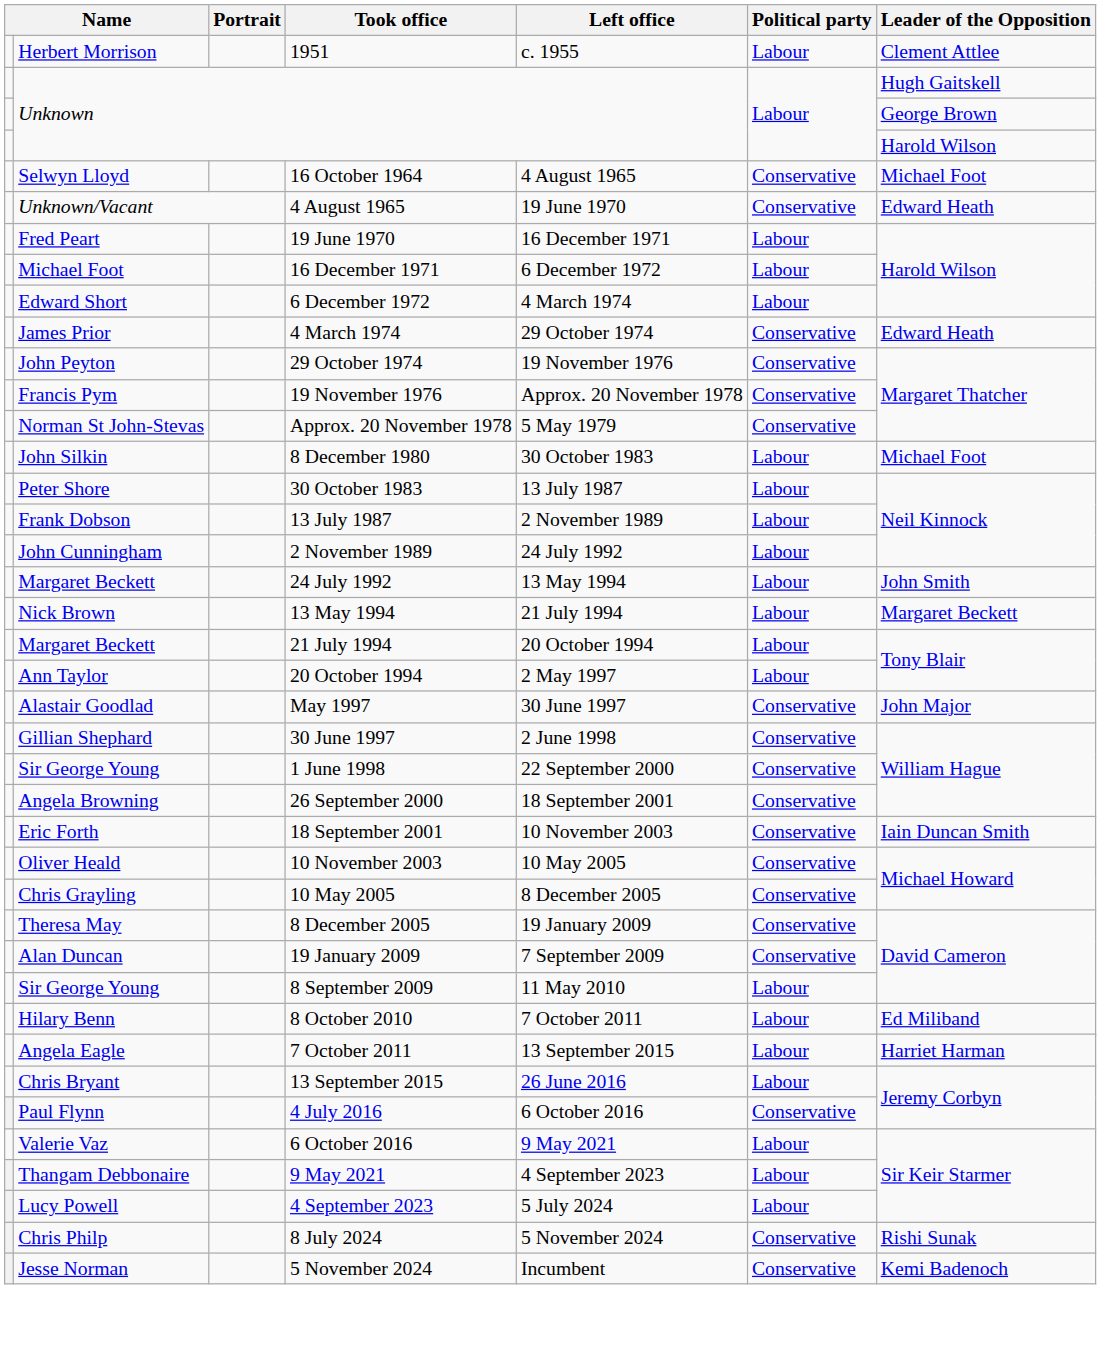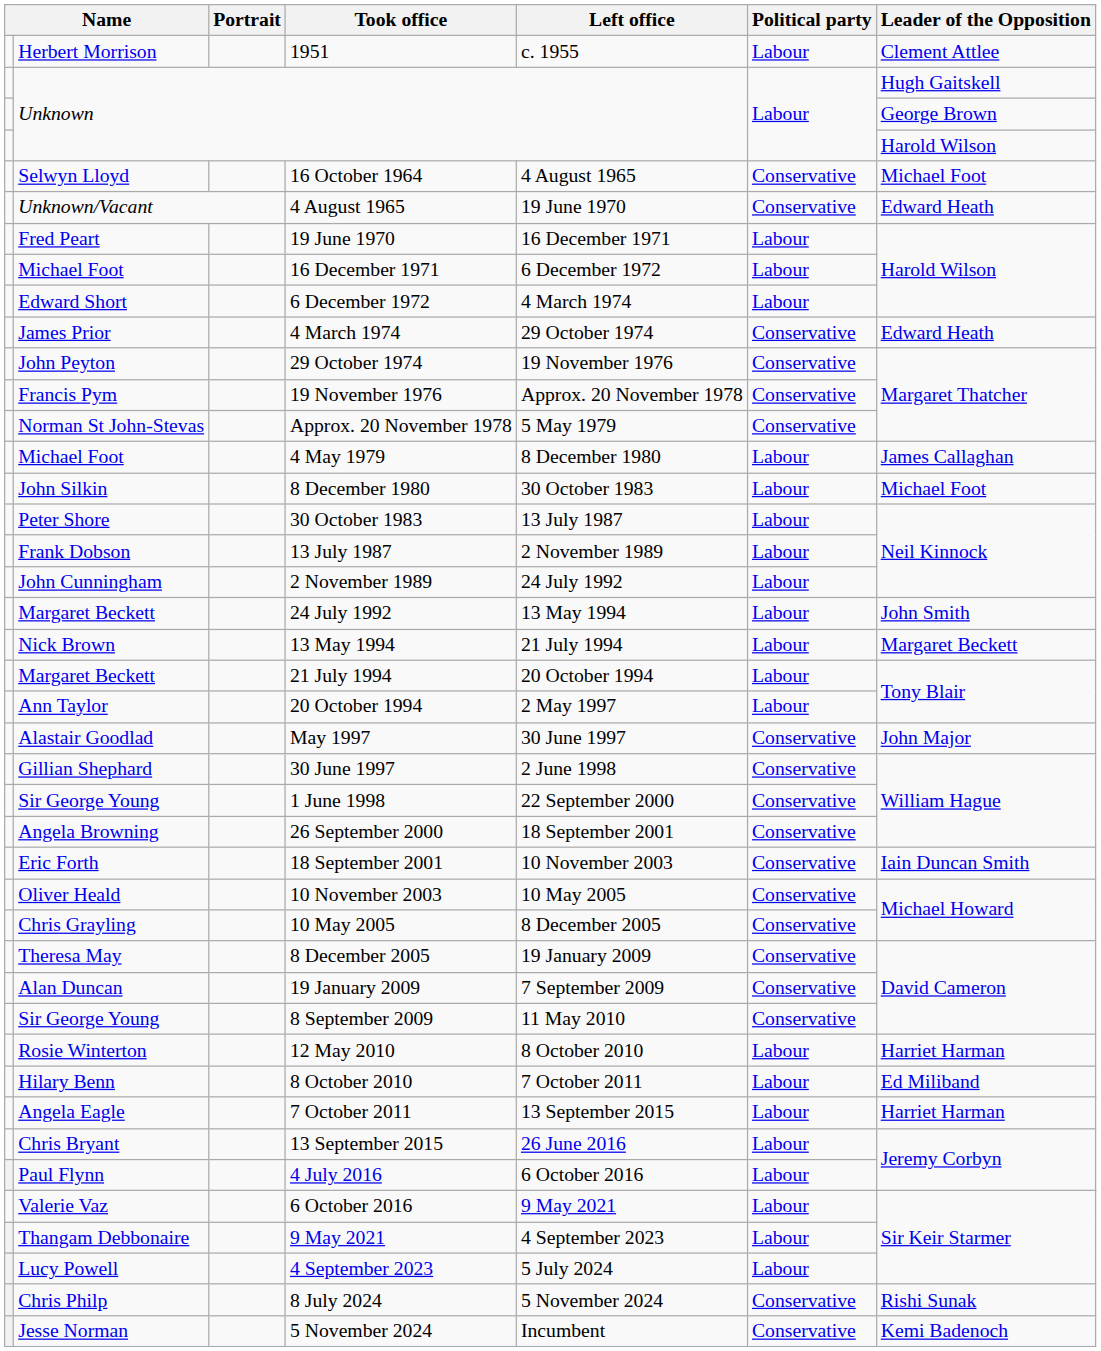+ row: (71, 457)
(780, 987) Labour -> (804, 1018) Conservative
+ row: (82, 1050)
(804, 1112) Conservative -> (780, 1174) Labour
